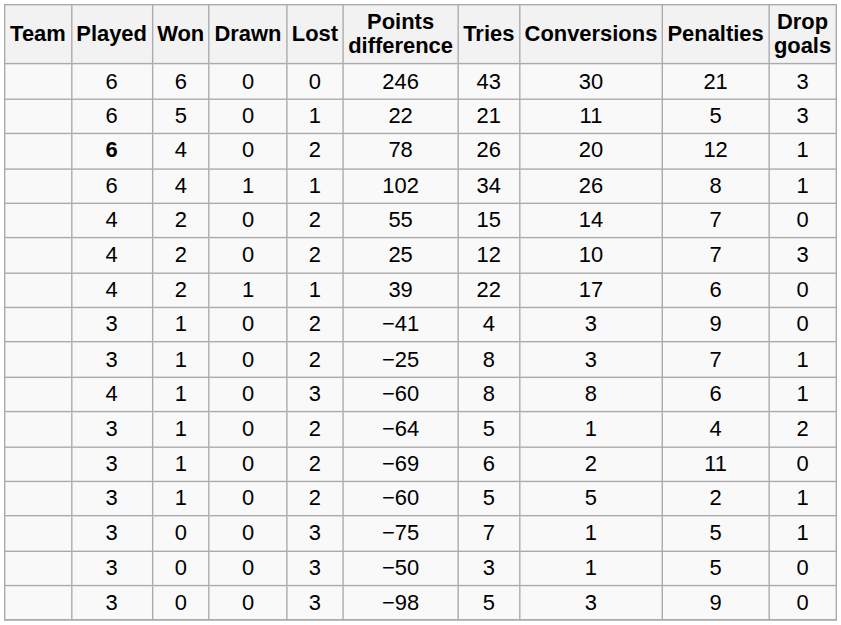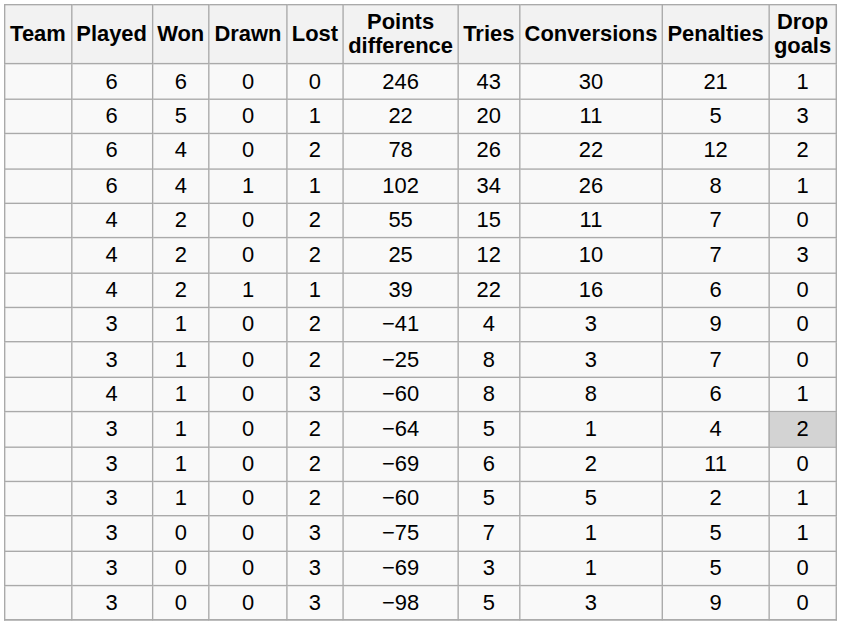(803, 81) 3 -> (803, 81) 1
(489, 116) 21 -> (489, 116) 20
(112, 150) bold -> (112, 150) normal
(591, 150) 20 -> (591, 150) 22
(803, 150) 1 -> (803, 150) 2
(591, 220) 14 -> (591, 220) 11
(591, 289) 17 -> (591, 289) 16
(803, 359) 1 -> (803, 359) 0
(803, 428) no background -> (803, 428) lightgrey background
(401, 567) −50 -> (401, 567) −69
